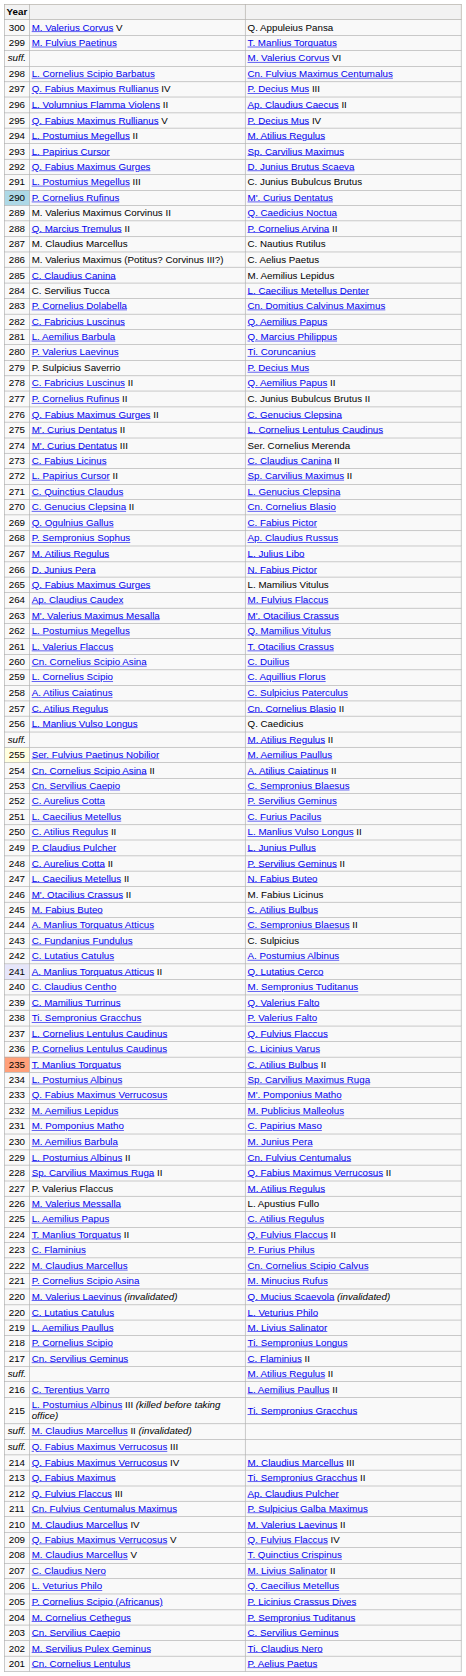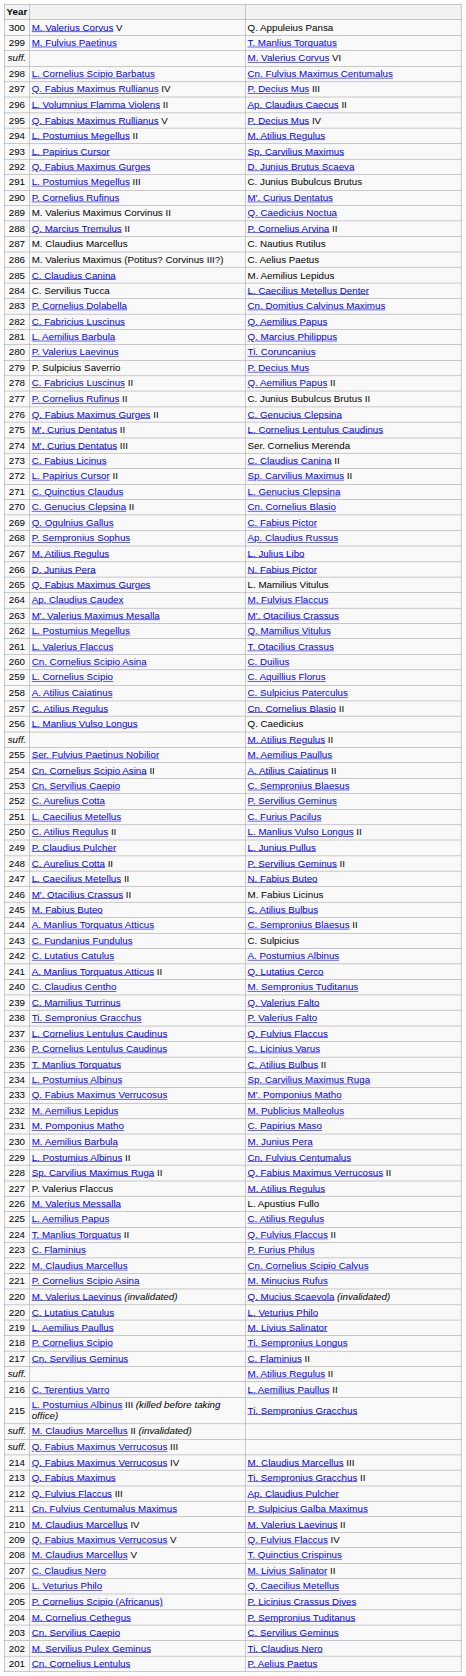(17, 197) lightblue background -> (17, 197) no background
(17, 755) lightyellow background -> (17, 755) no background
(17, 971) lavender background -> (17, 971) no background
(17, 1064) lightsalmon background -> (17, 1064) no background
